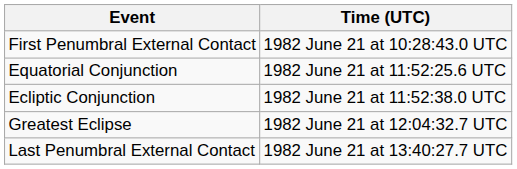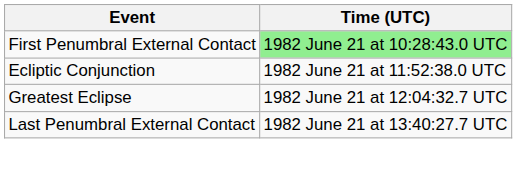(385, 44) no background -> (385, 44) lightgreen background
- row: (93, 71)
